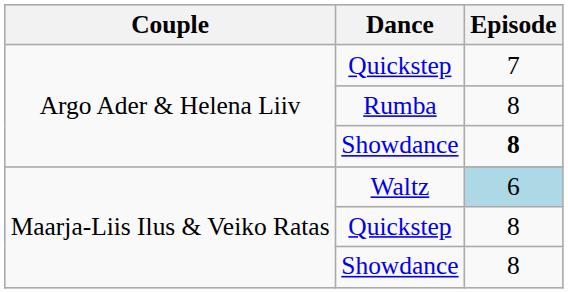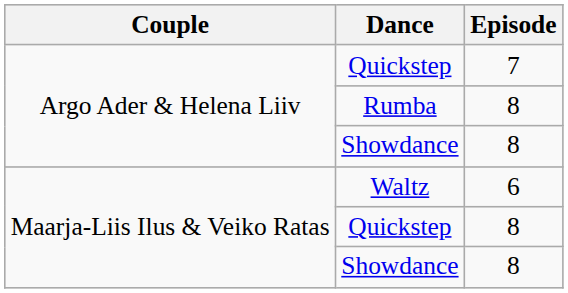(513, 145) bold -> (513, 145) normal
(513, 186) lightblue background -> (513, 186) no background
